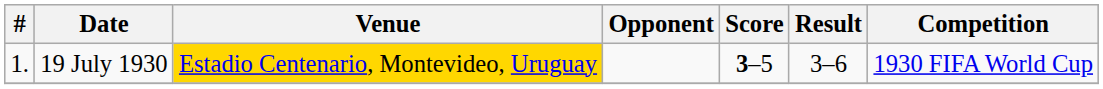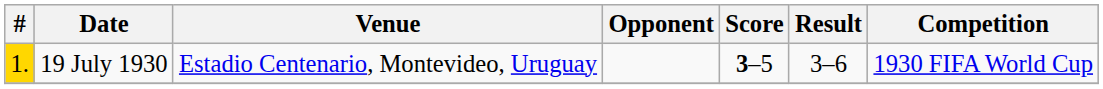(20, 63) no background -> (20, 63) gold background
(388, 63) gold background -> (388, 63) no background
